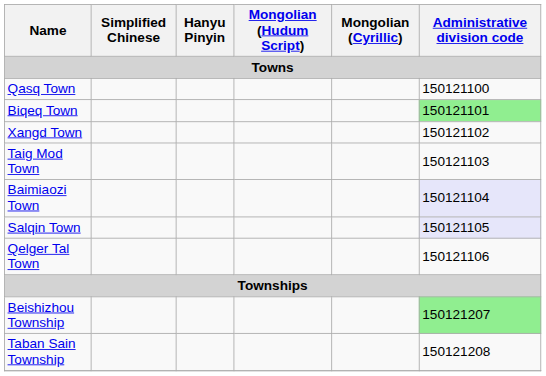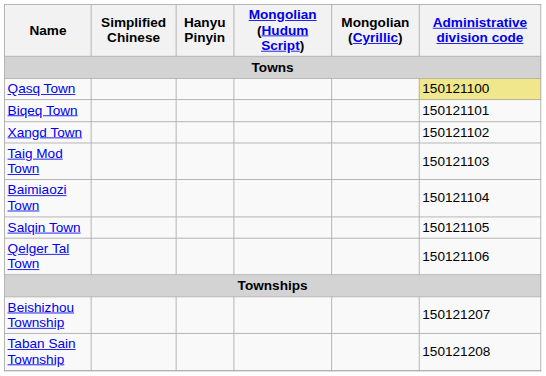(456, 89) no background -> (456, 89) khaki background
(456, 110) lightgreen background -> (456, 110) no background
(456, 198) lavender background -> (456, 198) no background
(456, 227) lavender background -> (456, 227) no background
(456, 315) lightgreen background -> (456, 315) no background
